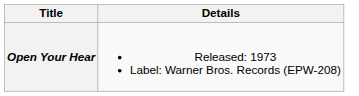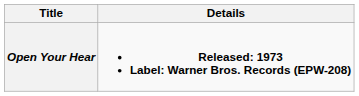(221, 64) normal -> (226, 64) bold
